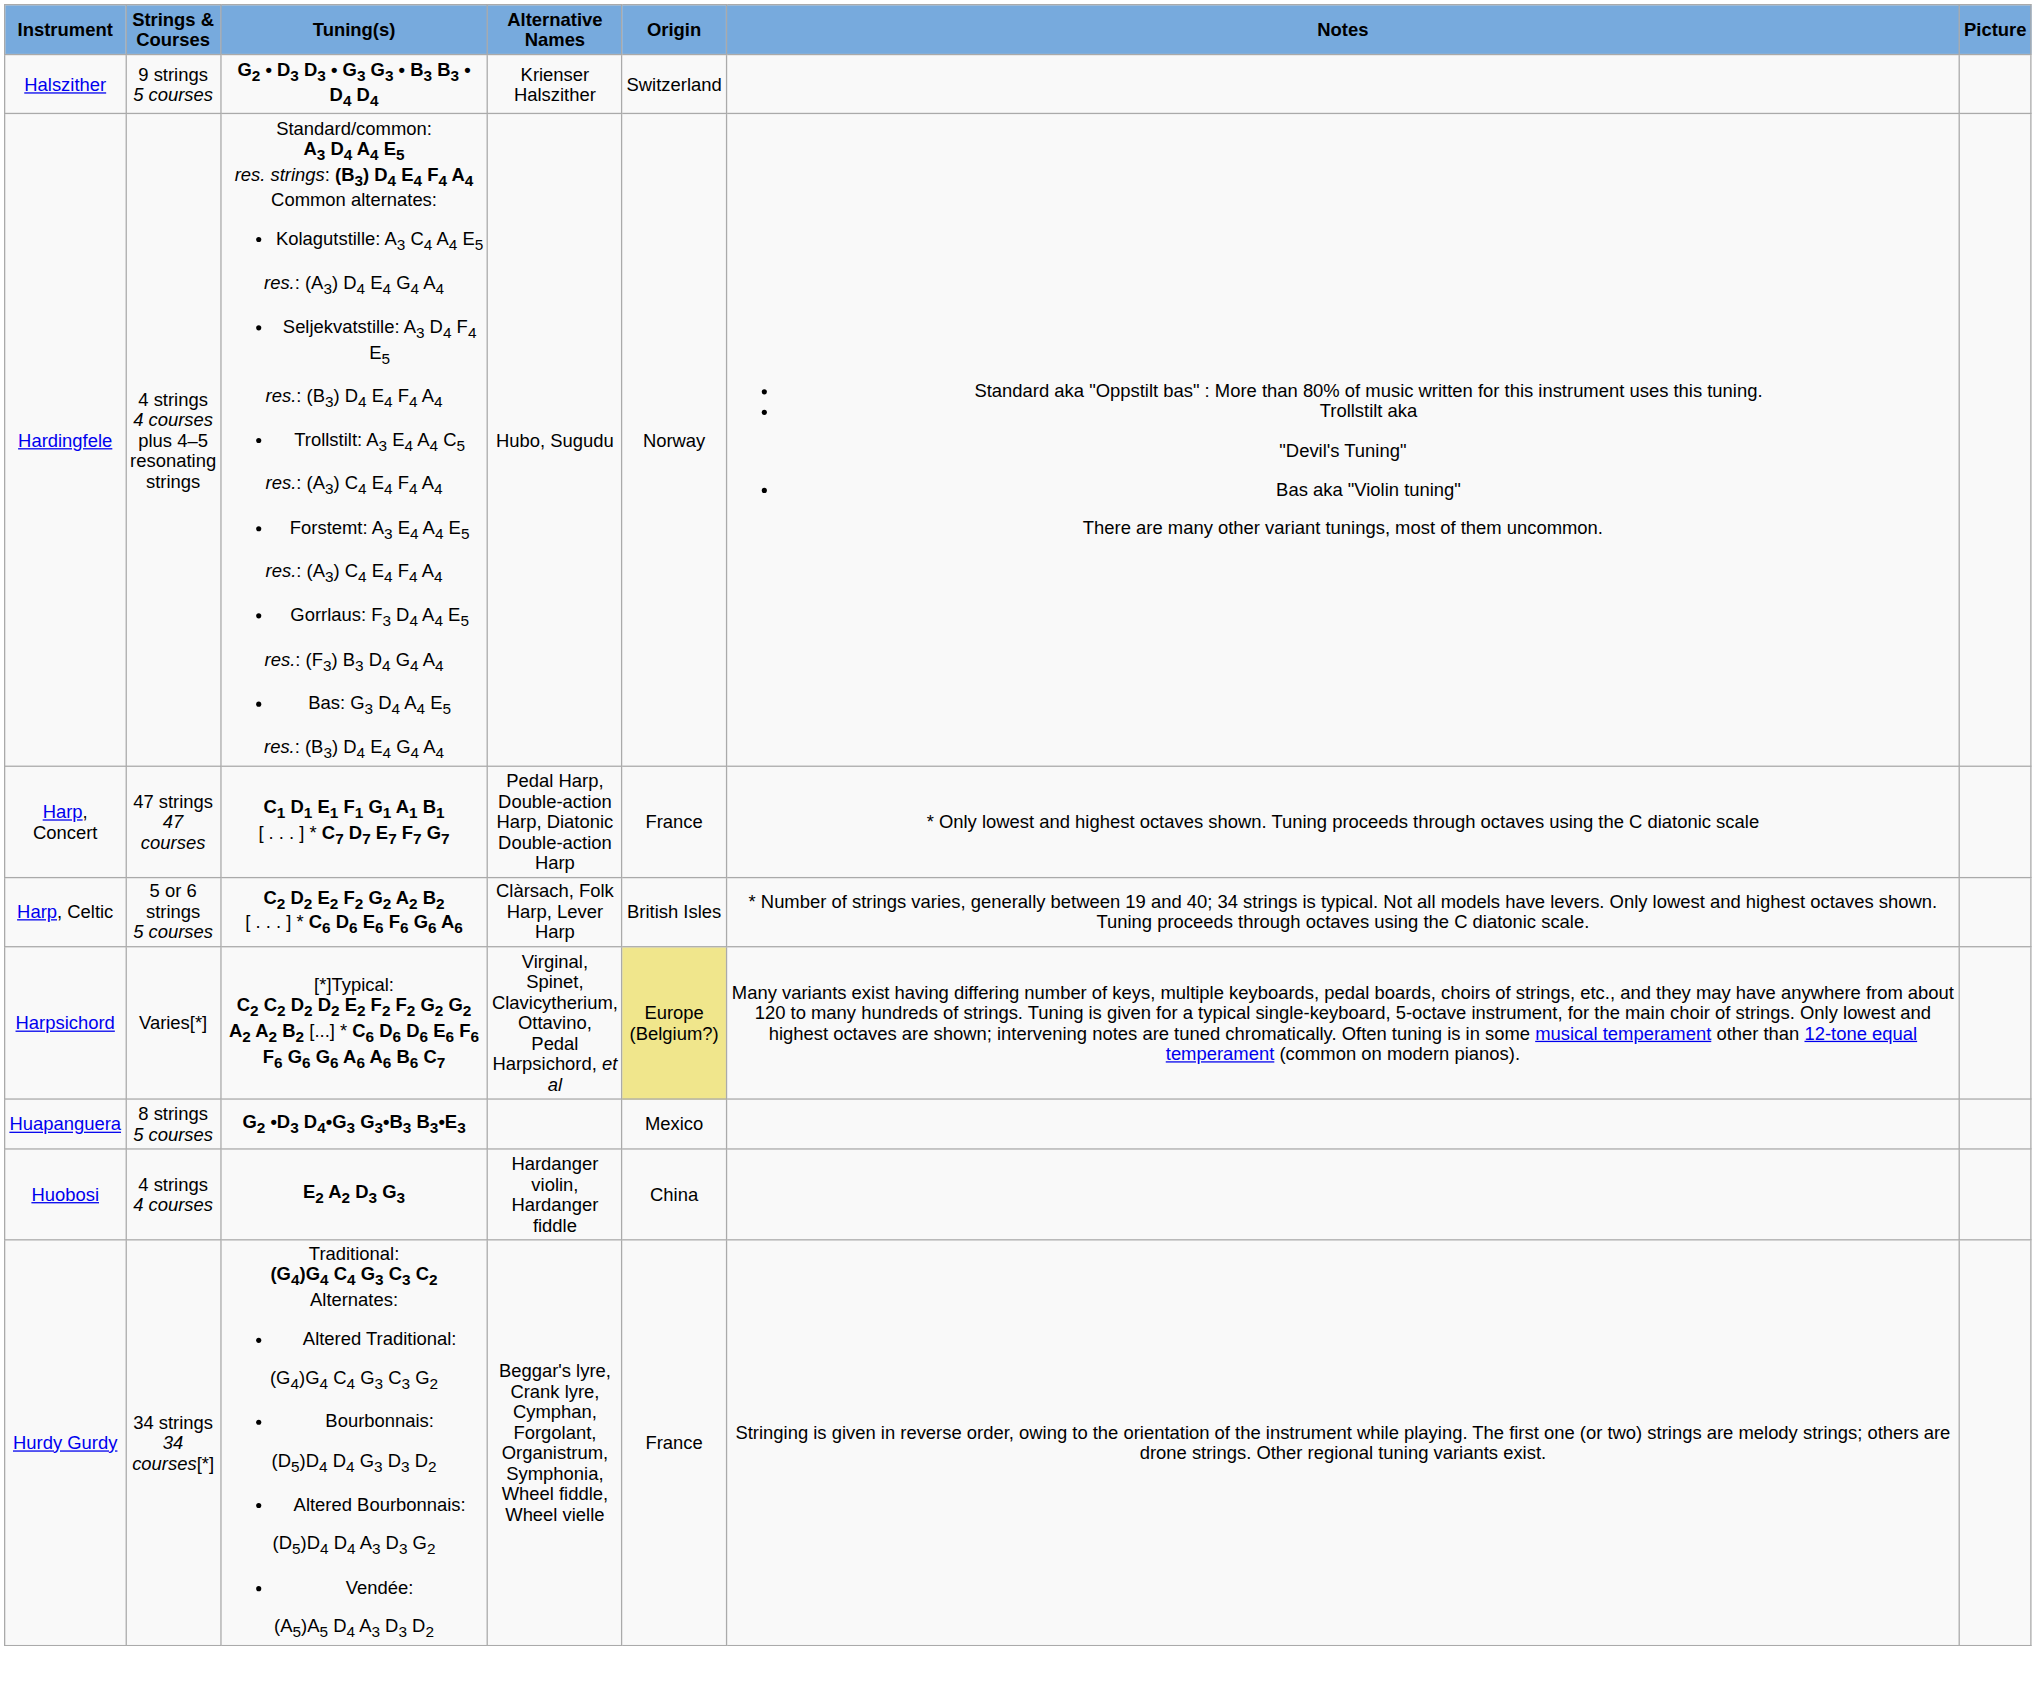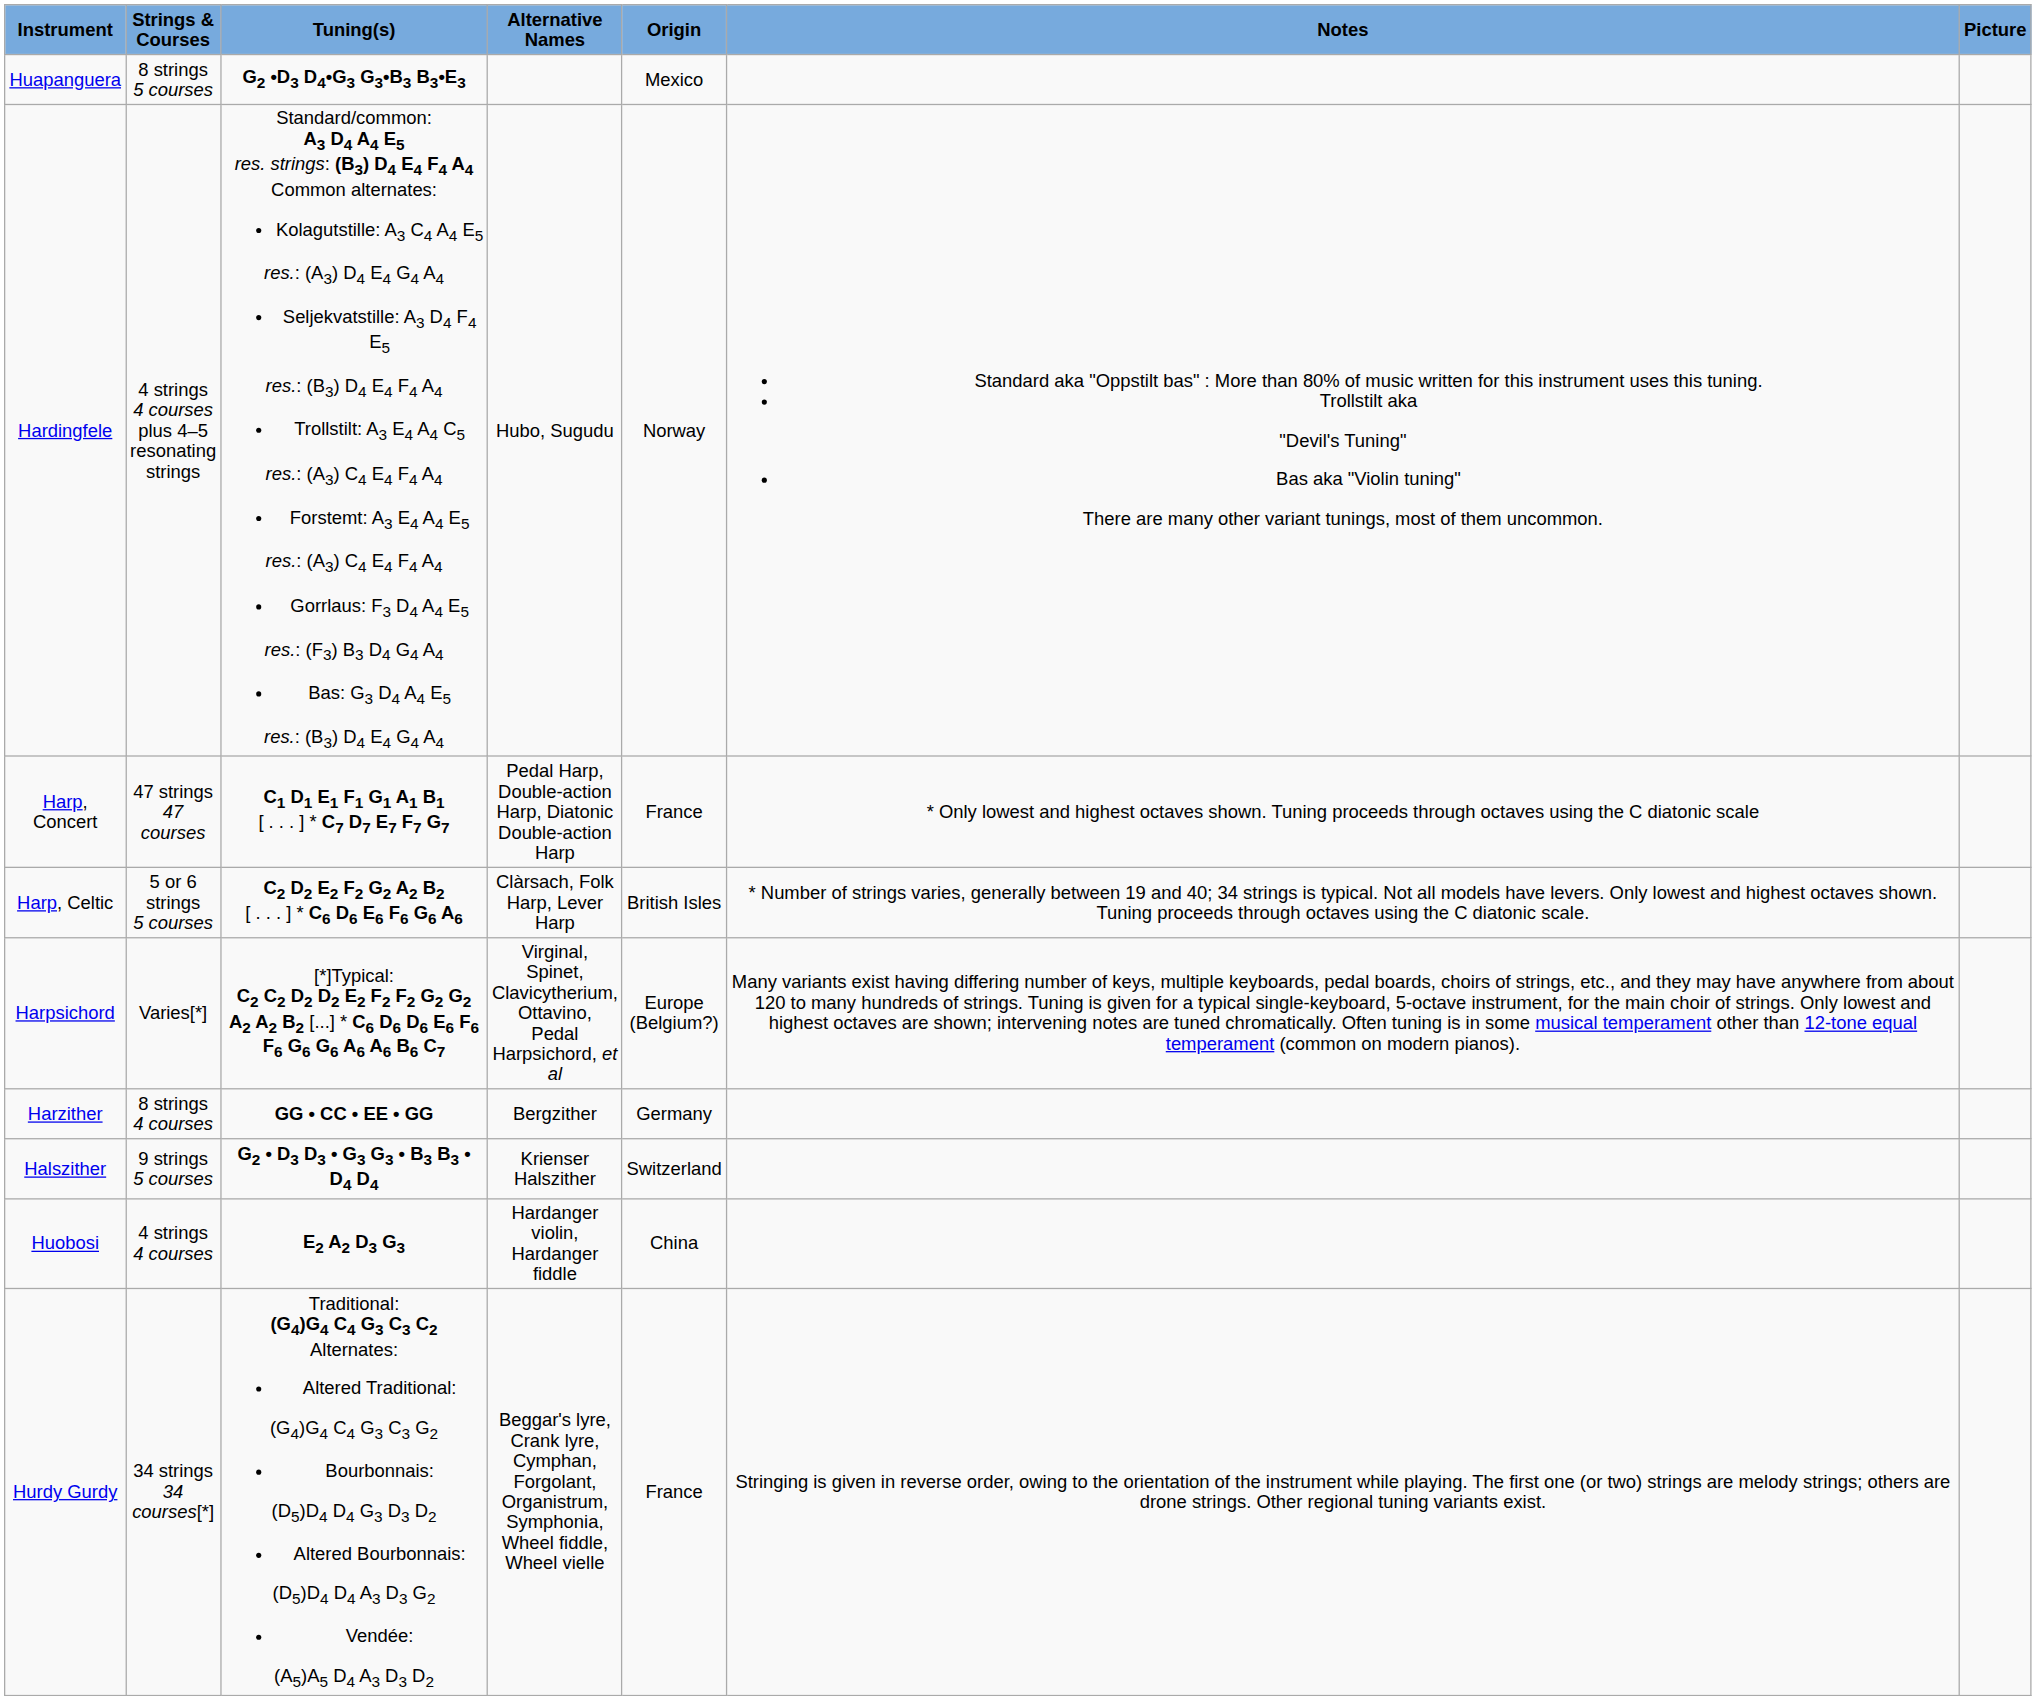rows swapped: (65, 84) <-> (65, 1124)
(674, 1023) khaki background -> (674, 1013) no background
+ row: (65, 1114)
